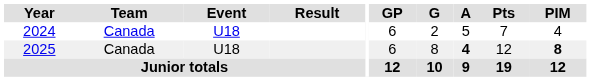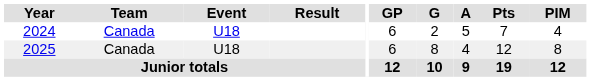(466, 49) bold -> (466, 49) normal
(558, 49) bold -> (558, 49) normal
